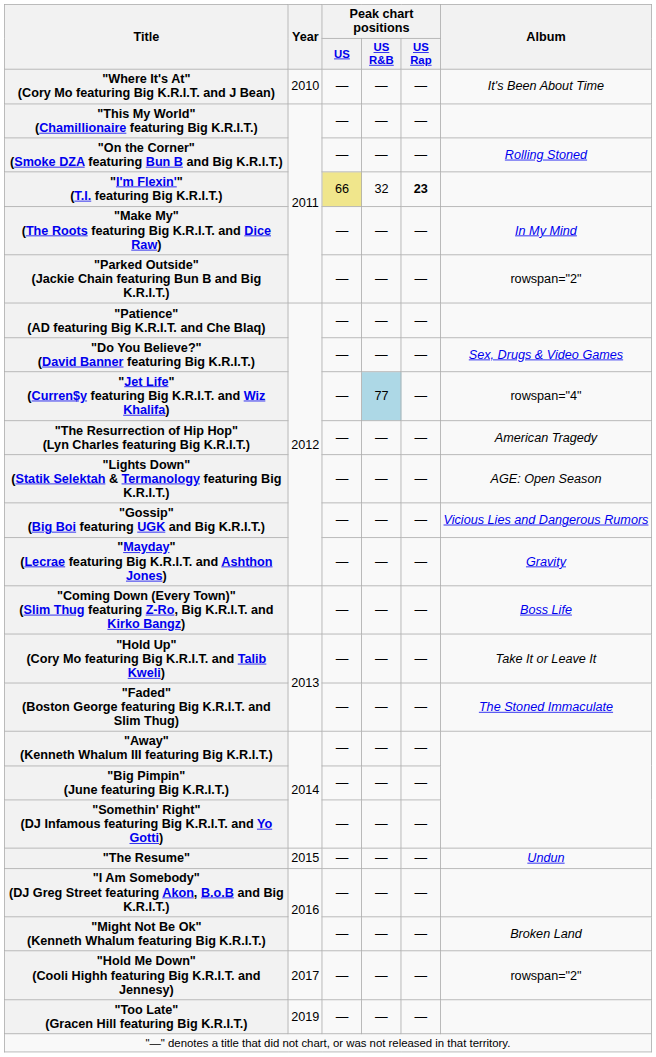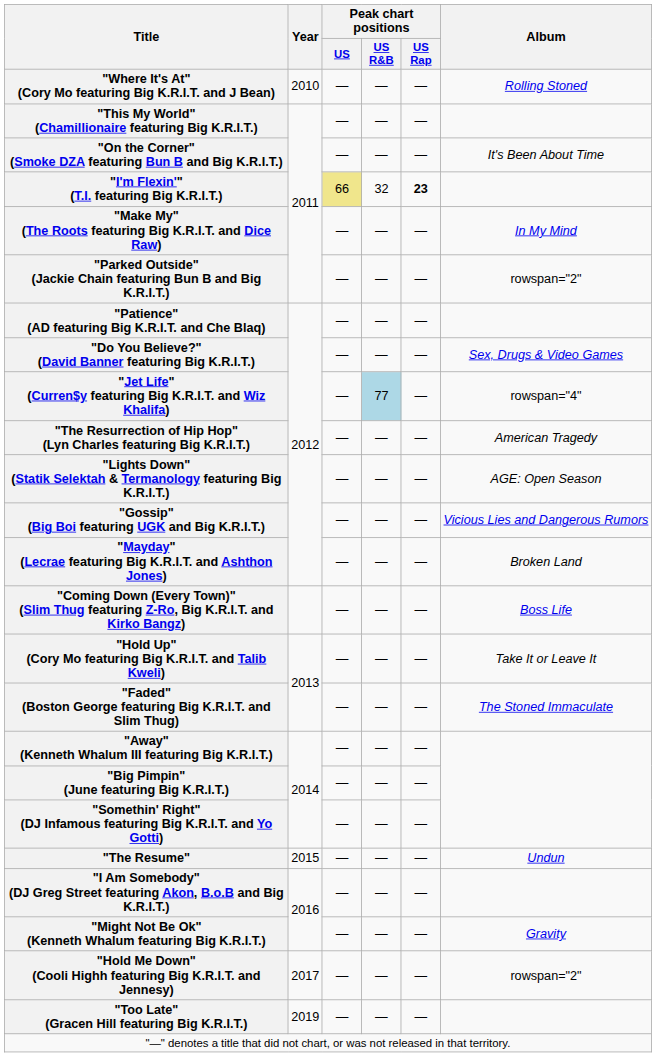(546, 86) It's Been About Time -> (546, 86) Rolling Stoned
(546, 155) Rolling Stoned -> (546, 155) It's Been About Time
(546, 561) Gravity -> (546, 561) Broken Land
(546, 934) Broken Land -> (546, 934) Gravity
